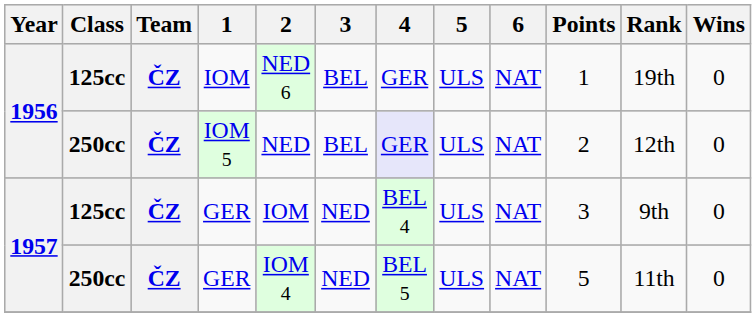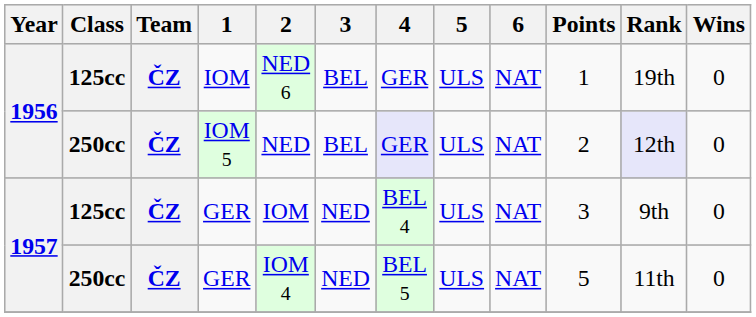(654, 144) no background -> (654, 144) lavender background
